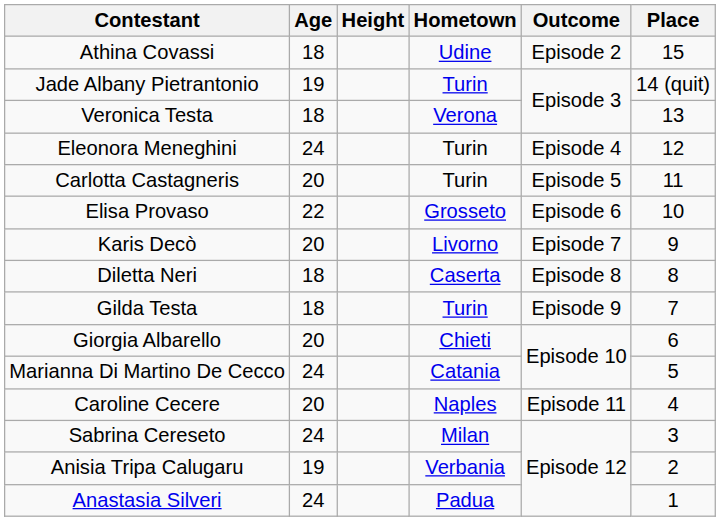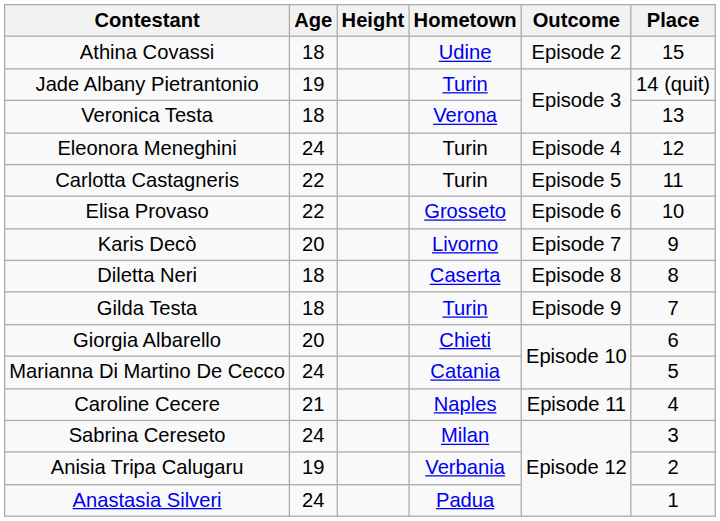(313, 180) 20 -> (313, 180) 22
(313, 404) 20 -> (313, 404) 21
